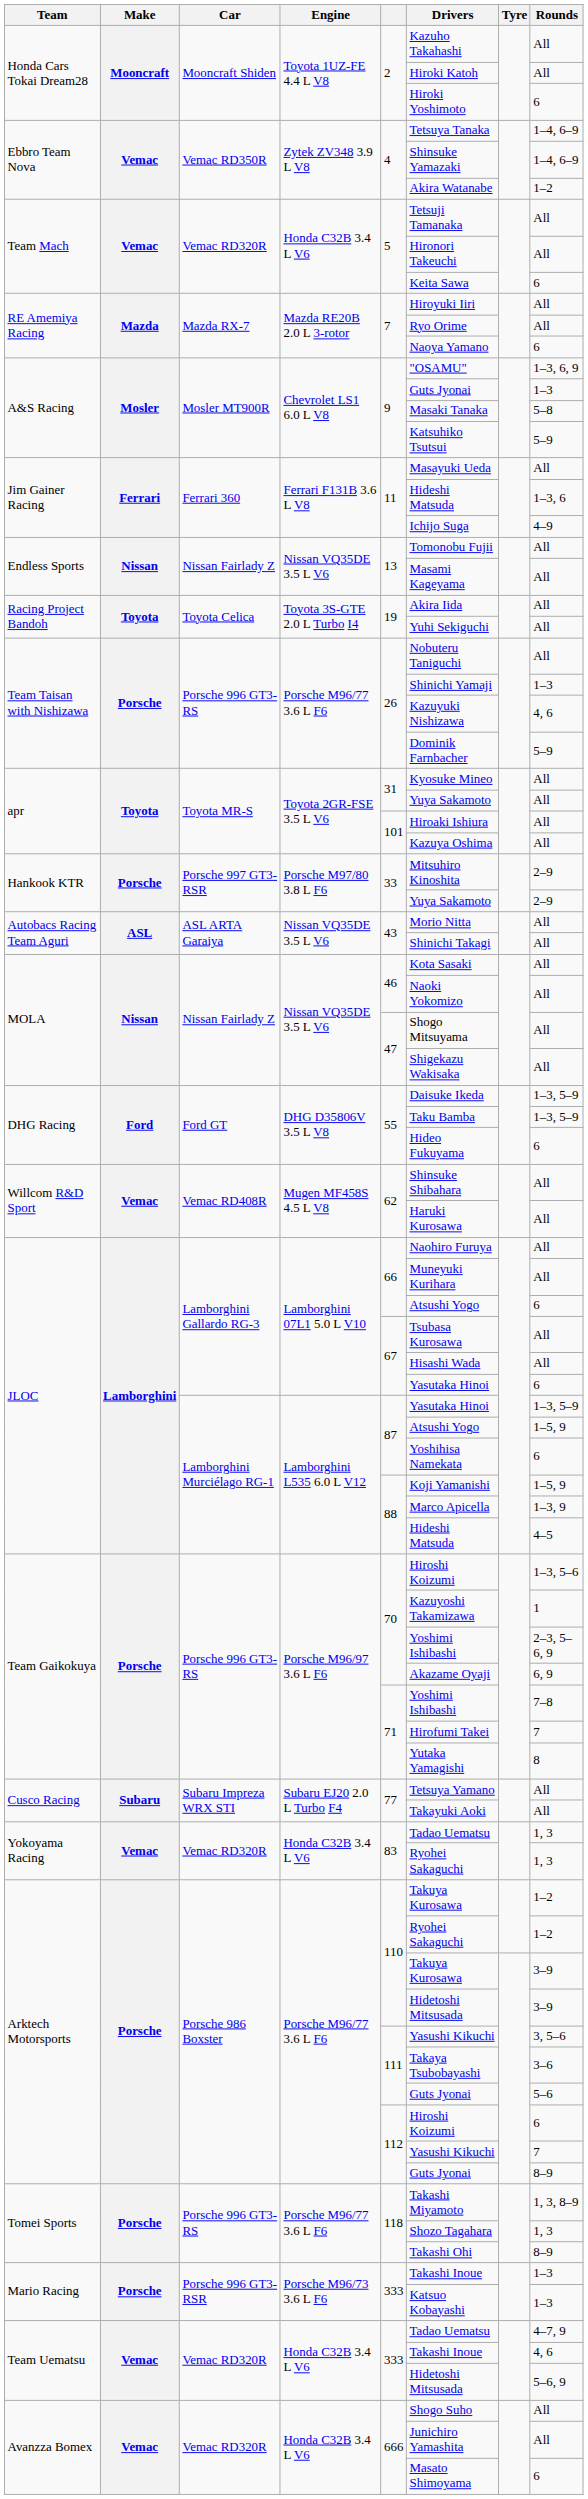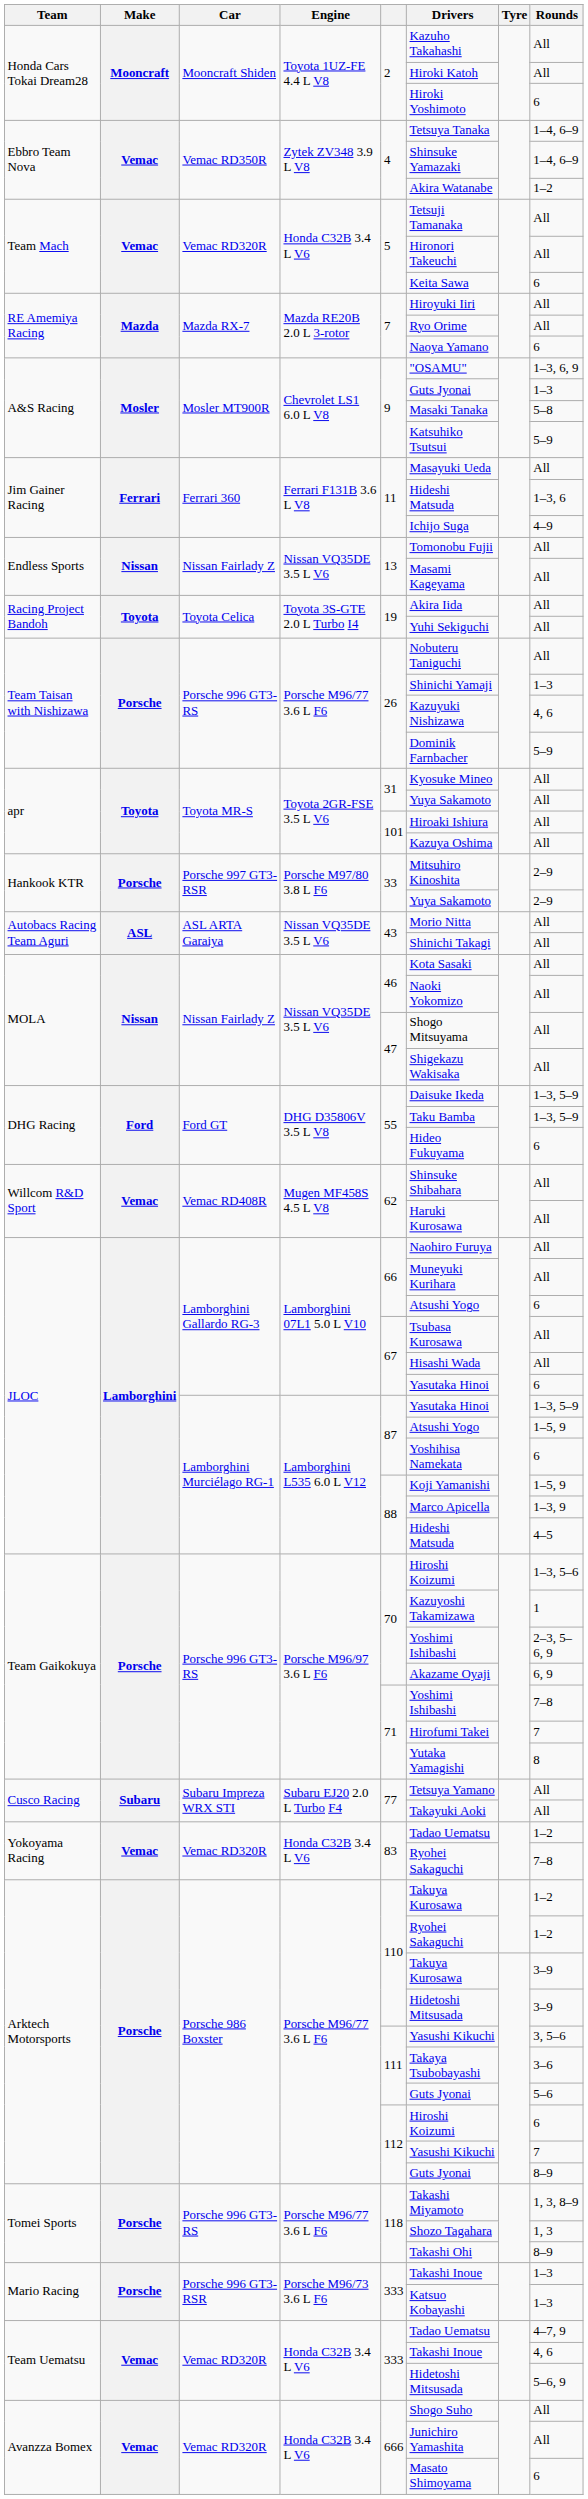(543, 1831) 1, 3 -> (543, 1831) 1–2
(543, 1860) 1, 3 -> (543, 1860) 7–8
